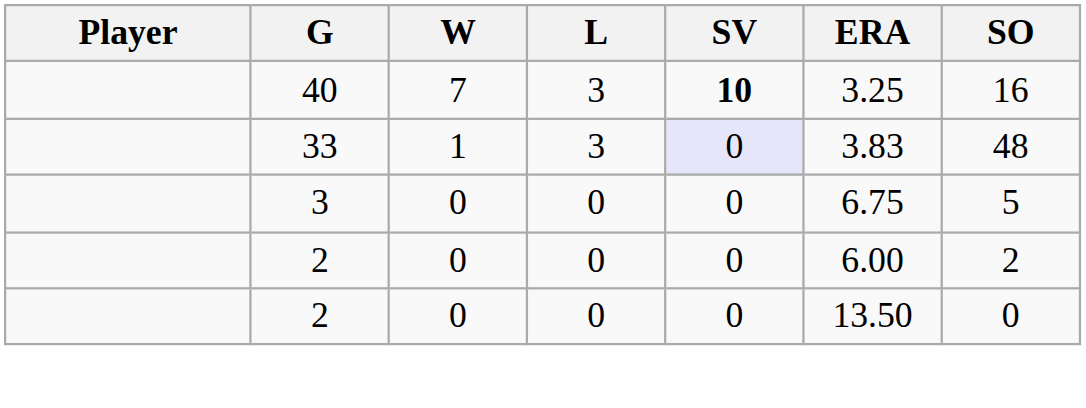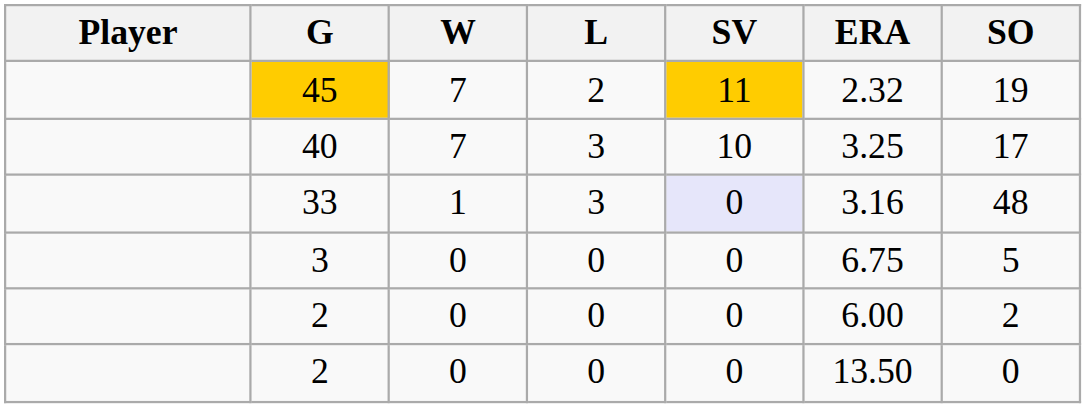+ row: (320, 89)
(734, 89) bold -> (734, 145) normal
(1011, 89) 16 -> (1011, 145) 17
(873, 145) 3.83 -> (873, 202) 3.16
